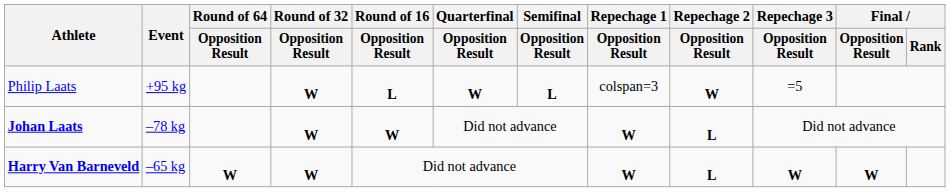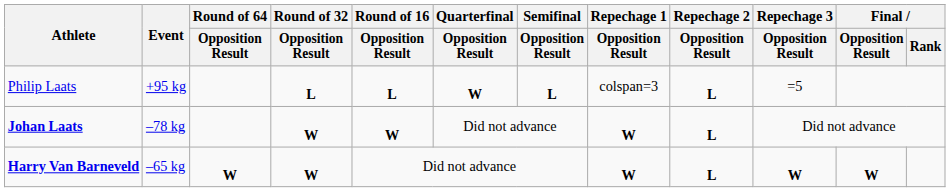(311, 95) W -> (311, 95) L
(712, 95) W -> (712, 95) L
